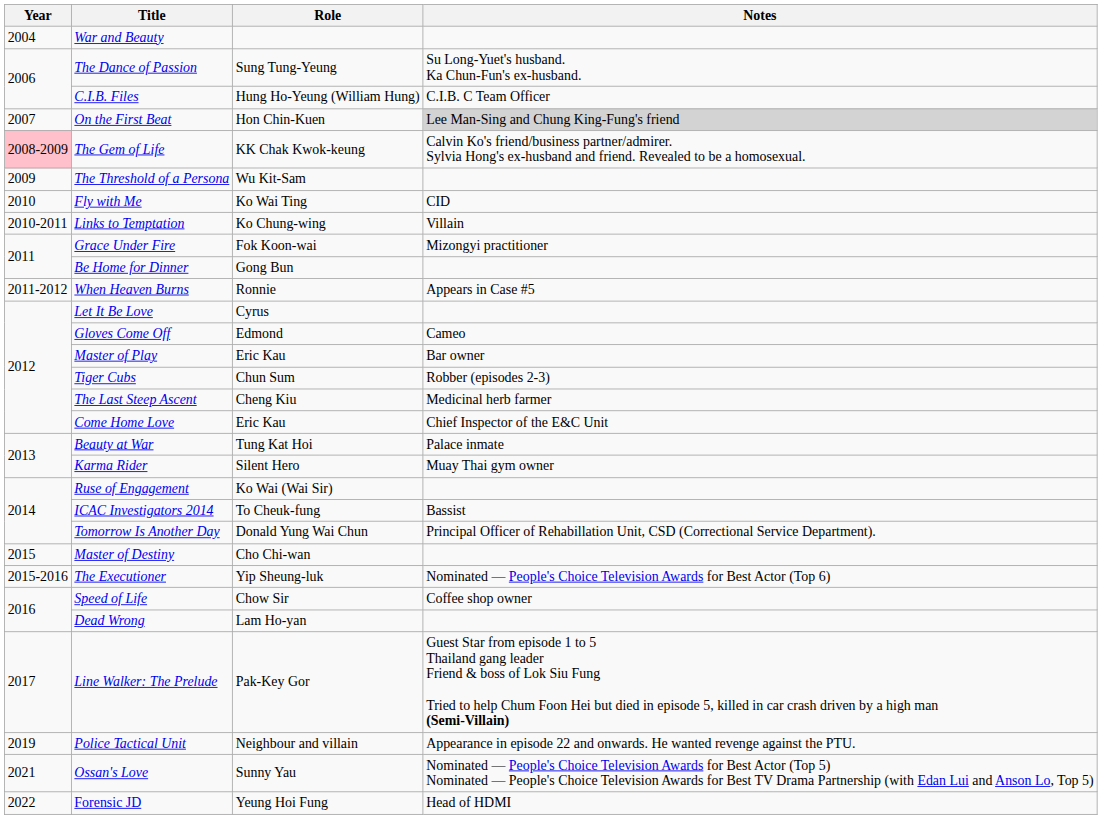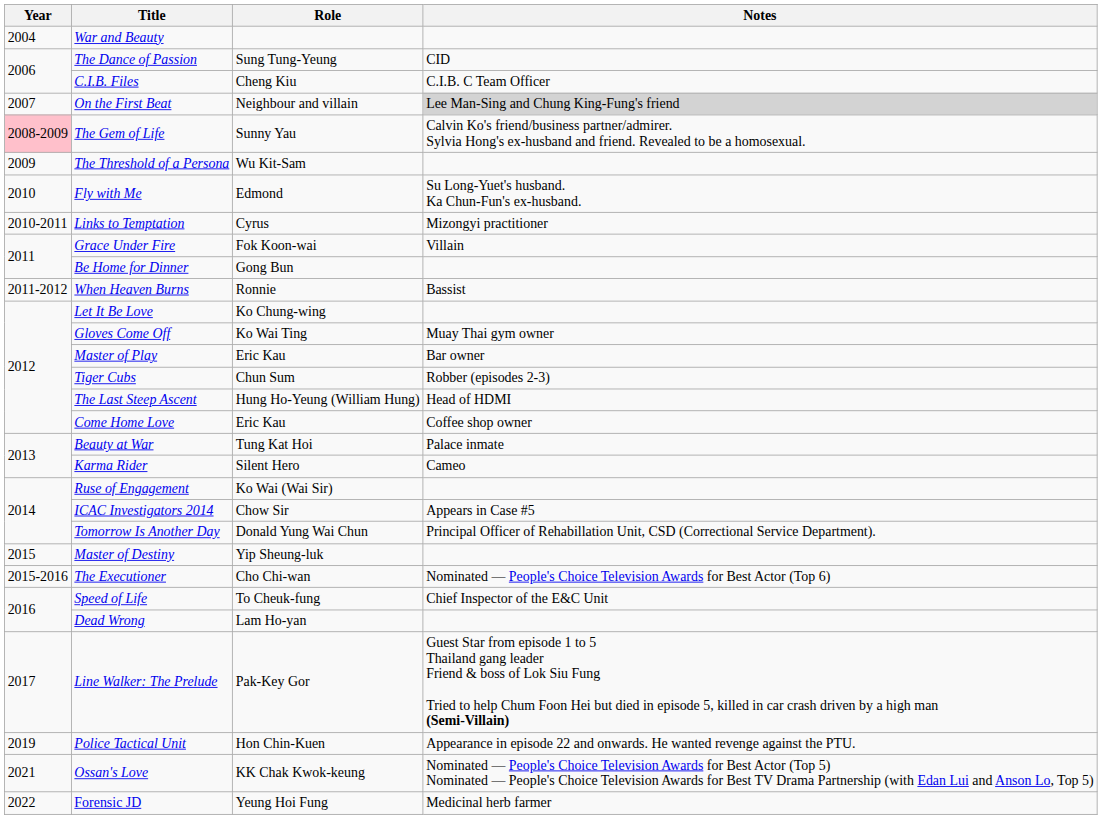(504, 67) Su Long-Yuet's husband. Ka Chun-Fun's ex-husband. -> (438, 59) CID
(328, 97) Hung Ho-Yeung (William Hung) -> (266, 81) Cheng Kiu
(280, 119) Hon Chin-Kuen -> (297, 103) Neighbour and villain
(300, 149) KK Chak Kwok-keung -> (266, 133) Sunny Yau
(271, 201) Ko Wai Ting -> (259, 193) Edmond
(438, 201) CID -> (504, 193) Su Long-Yuet's husband. Ka Chun-Fun's ex-husband.
(281, 223) Ko Chung-wing -> (252, 223) Cyrus
(445, 223) Villain -> (487, 223) Mizongyi practitioner
(487, 245) Mizongyi practitioner -> (445, 245) Villain
(480, 289) Appears in Case #5 -> (446, 289) Bassist
(252, 311) Cyrus -> (281, 311) Ko Chung-wing
(259, 333) Edmond -> (271, 333) Ko Wai Ting
(446, 333) Cameo -> (490, 333) Muay Thai gym owner
(266, 400) Cheng Kiu -> (328, 400) Hung Ho-Yeung (William Hung)
(489, 400) Medicinal herb farmer -> (469, 400) Head of HDMI
(517, 422) Chief Inspector of the E&C Unit -> (479, 422) Coffee shop owner
(490, 466) Muay Thai gym owner -> (446, 466) Cameo
(278, 510) To Cheuk-fung -> (262, 510) Chow Sir
(446, 510) Bassist -> (480, 510) Appears in Case #5
(273, 554) Cho Chi-wan -> (280, 554) Yip Sheung-luk
(280, 576) Yip Sheung-luk -> (273, 576) Cho Chi-wan
(262, 598) Chow Sir -> (278, 598) To Cheuk-fung
(479, 598) Coffee shop owner -> (517, 598) Chief Inspector of the E&C Unit
(297, 743) Neighbour and villain -> (280, 743) Hon Chin-Kuen
(266, 773) Sunny Yau -> (300, 773) KK Chak Kwok-keung
(469, 803) Head of HDMI -> (489, 803) Medicinal herb farmer
